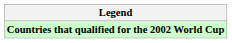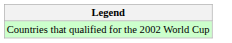(116, 29) bold -> (108, 29) normal
